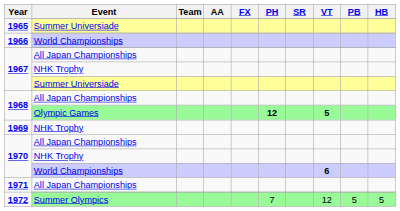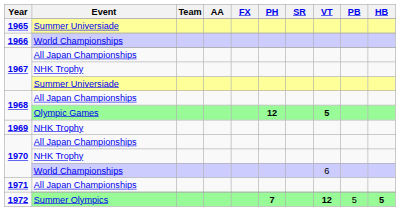(327, 171) bold -> (327, 171) normal
(272, 199) normal -> (272, 199) bold
(327, 199) normal -> (327, 199) bold
(382, 199) normal -> (382, 199) bold
